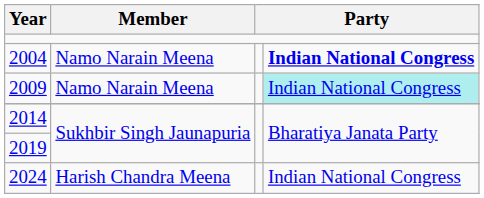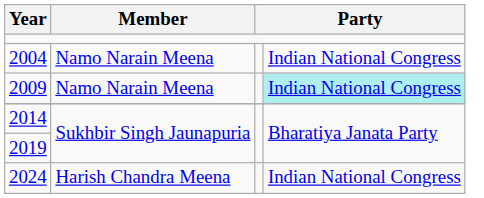(371, 58) bold -> (364, 58) normal
